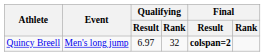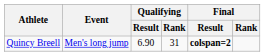(146, 44) 6.97 -> (146, 44) 6.90
(174, 44) 32 -> (174, 44) 31
